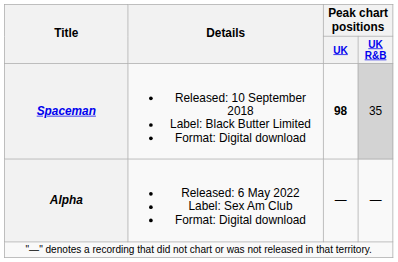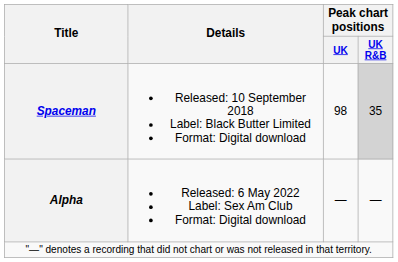(341, 111) bold -> (341, 111) normal
